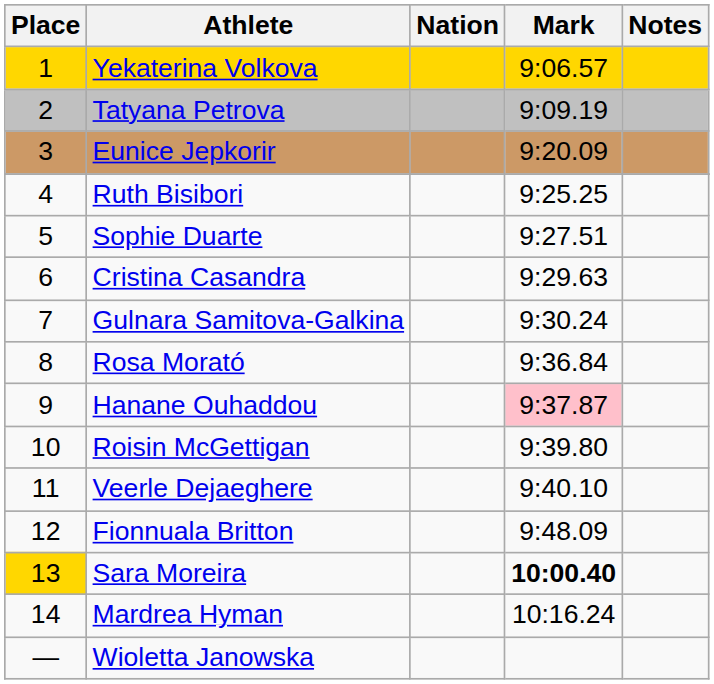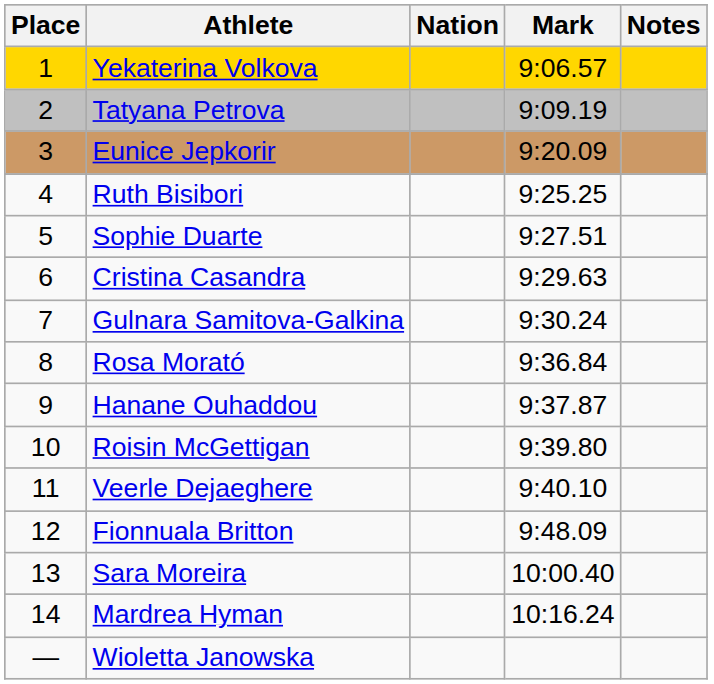(564, 404) pink background -> (563, 404) no background
(46, 573) gold background -> (46, 573) no background
(564, 573) bold -> (563, 573) normal
